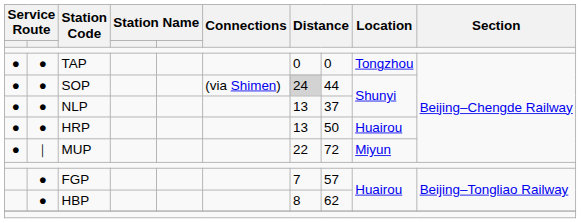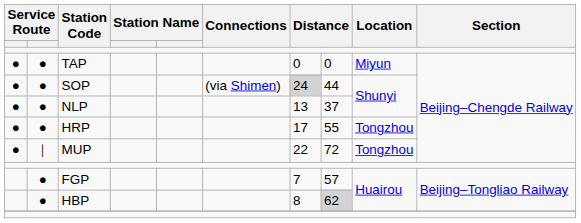(384, 63) Tongzhou -> (373, 63) Miyun
(300, 127) 13 -> (300, 127) 17
(332, 127) 50 -> (332, 127) 55
(379, 127) Huairou -> (384, 127) Tongzhou
(373, 150) Miyun -> (384, 150) Tongzhou
(332, 200) no background -> (332, 200) lightgrey background
